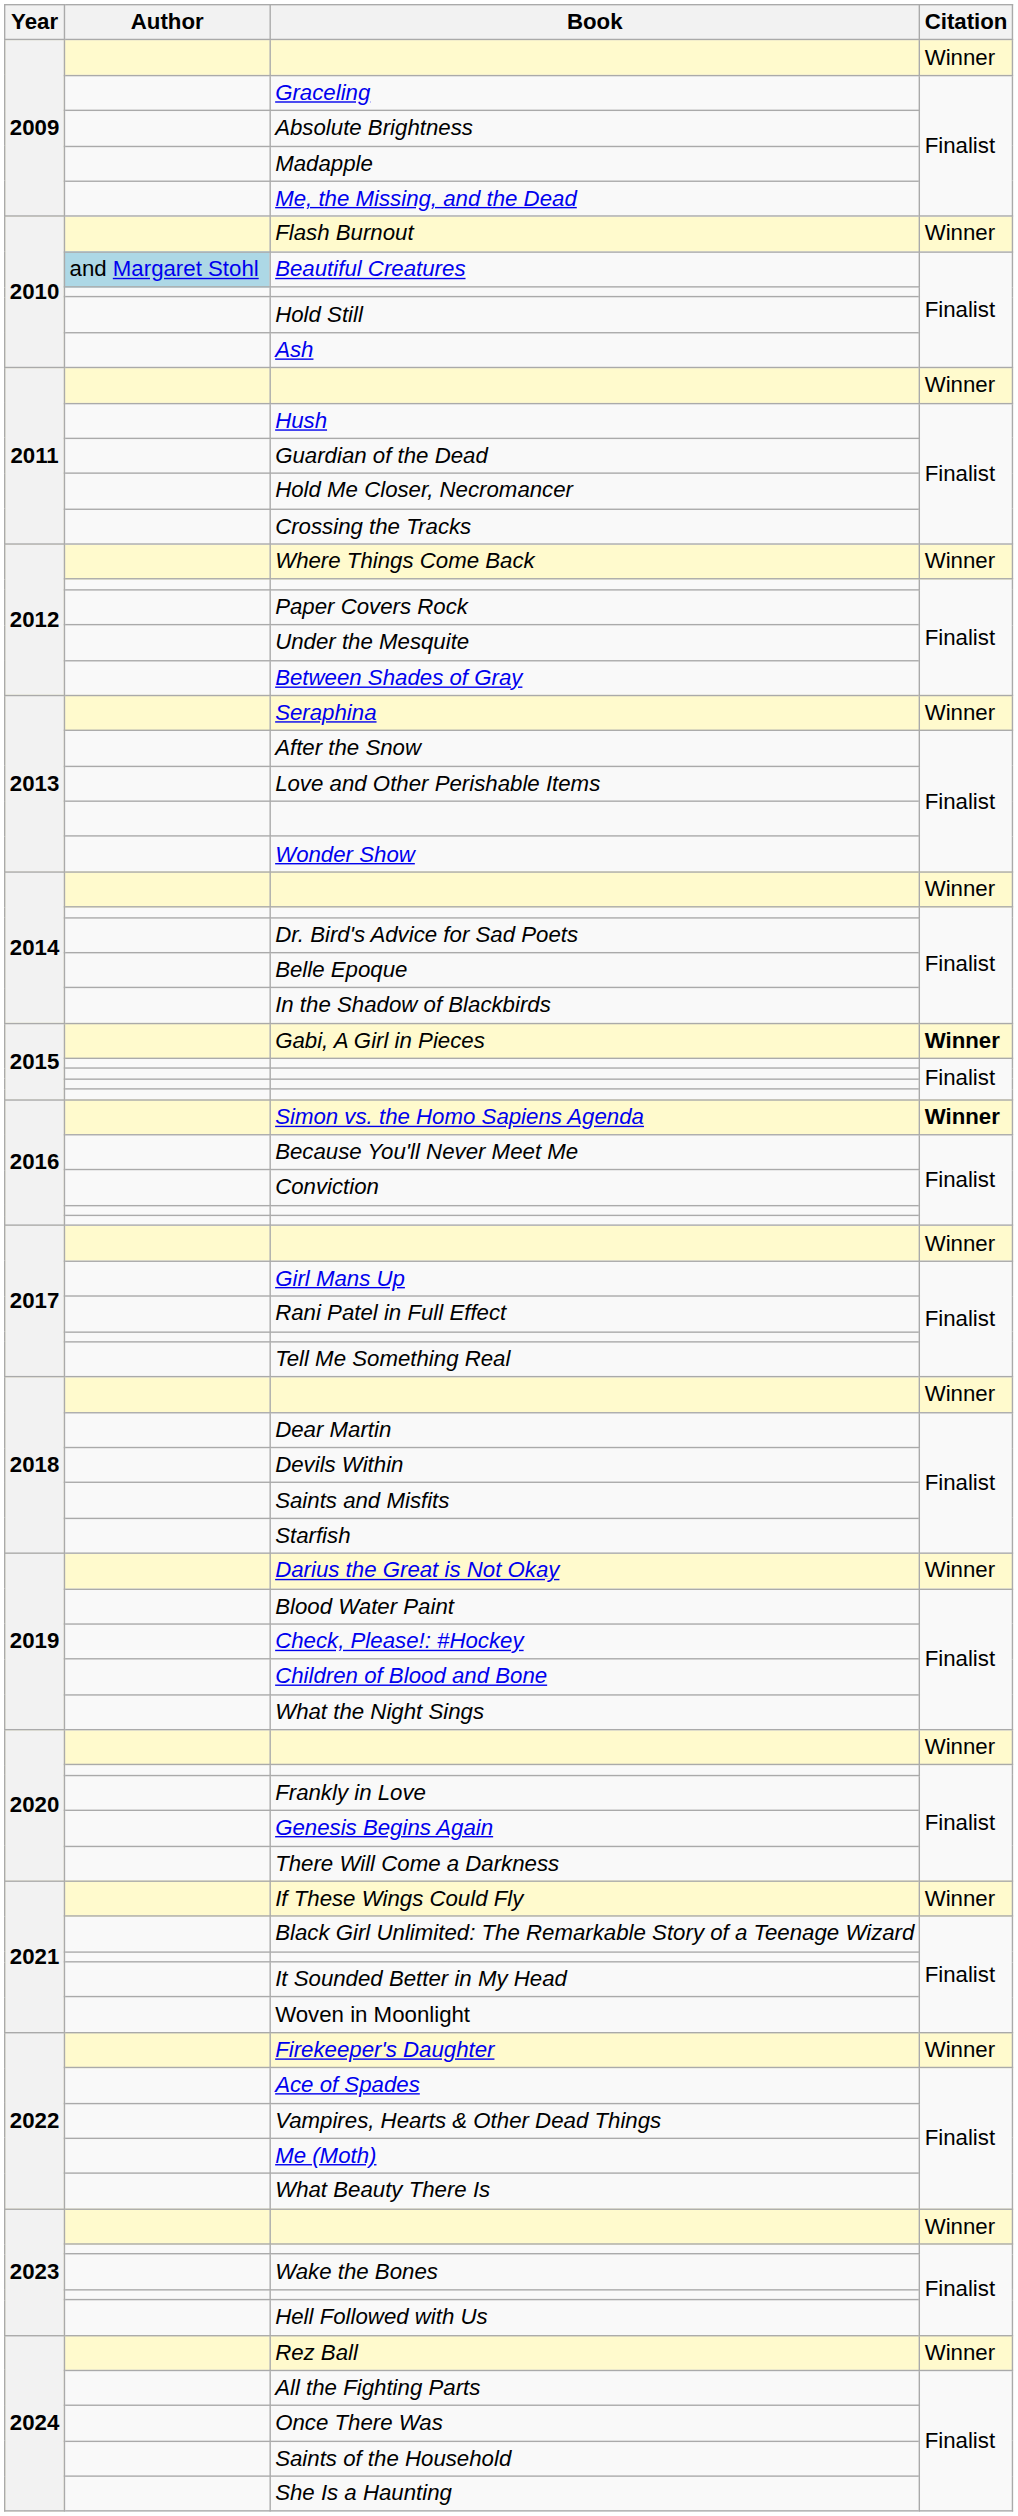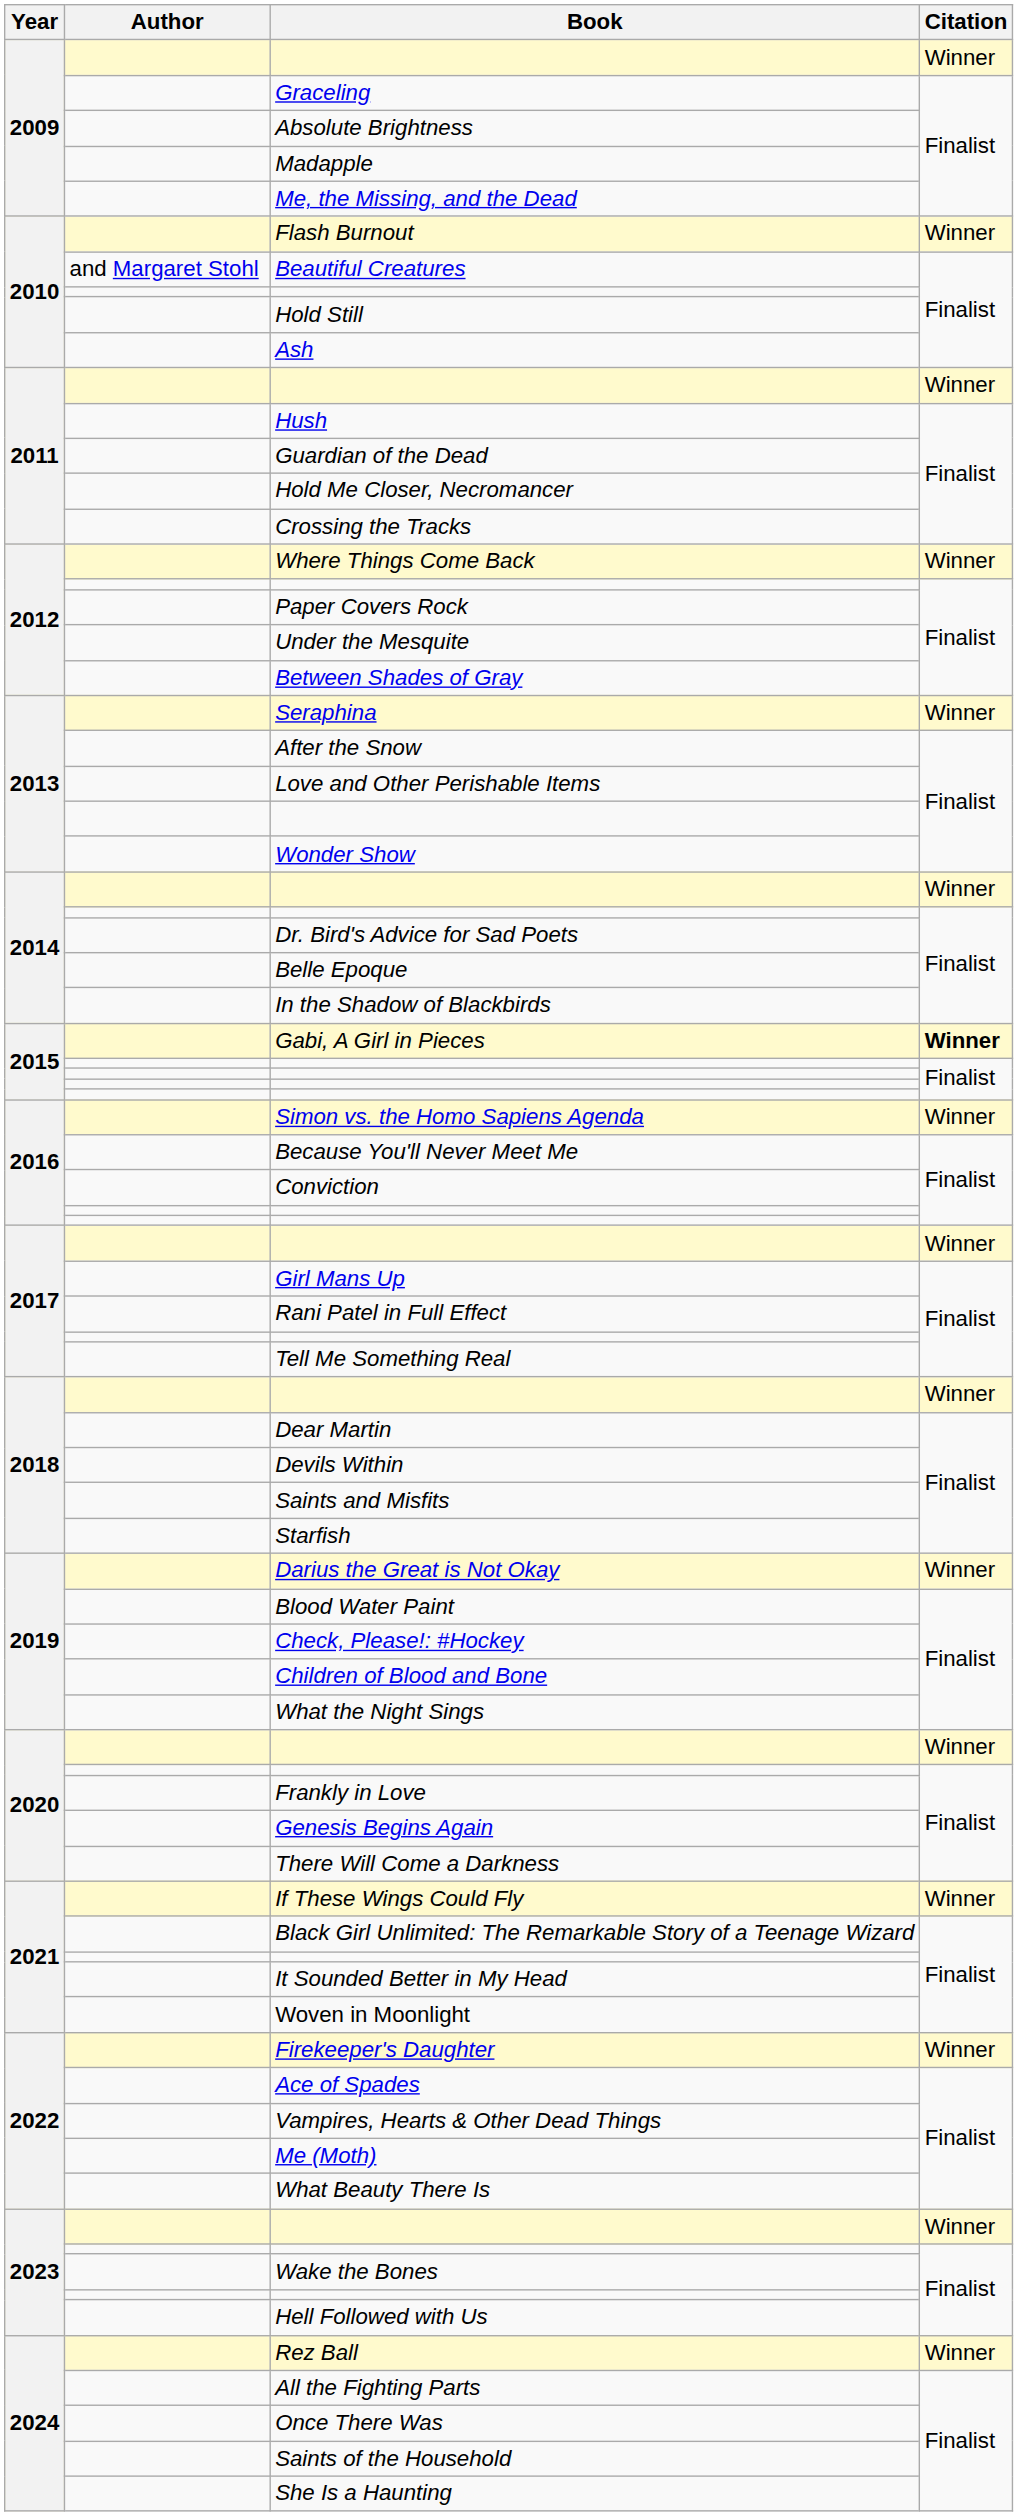(167, 269) lightblue background -> (167, 269) no background
(962, 1116) bold -> (960, 1116) normal
